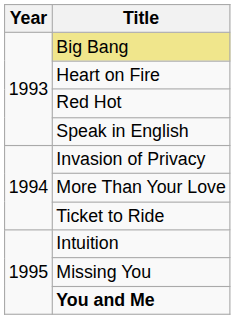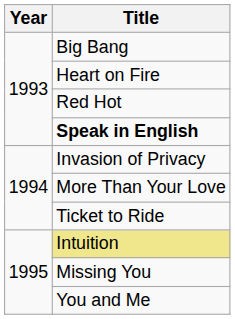(92, 46) khaki background -> (92, 46) no background
(122, 131) normal -> (127, 131) bold
(87, 243) no background -> (87, 243) khaki background
(106, 300) bold -> (103, 300) normal
